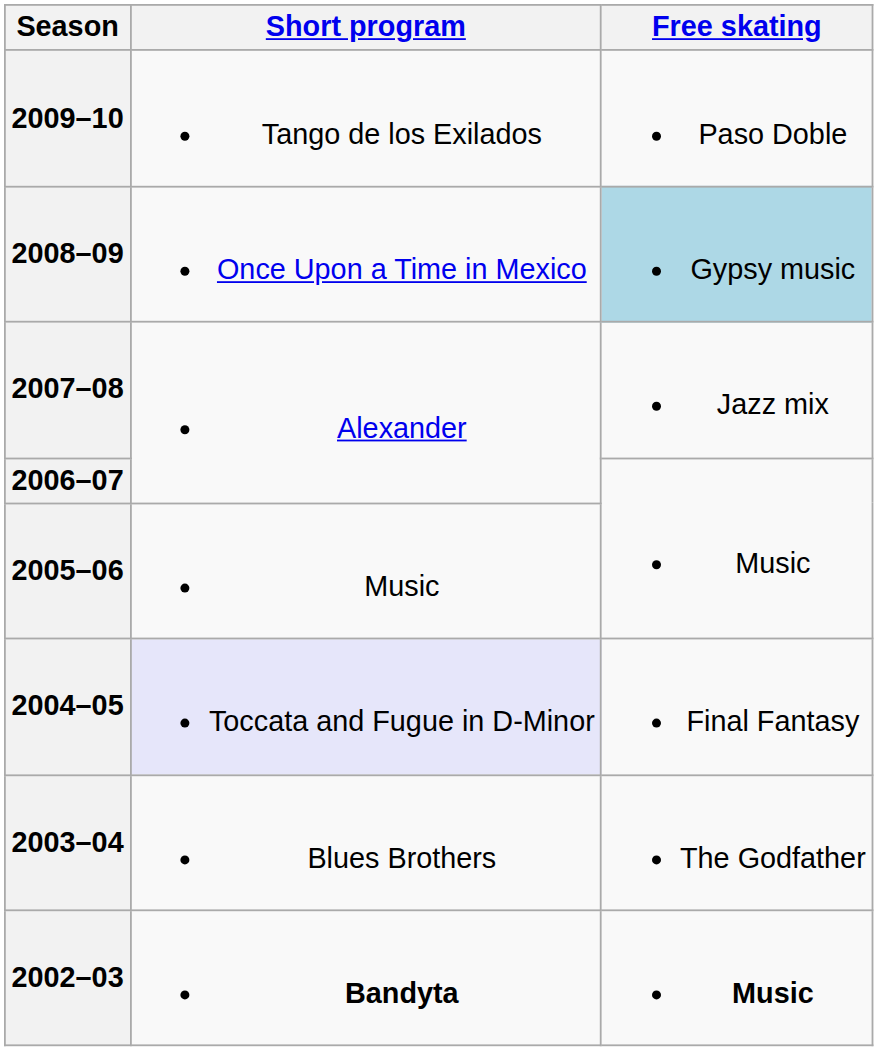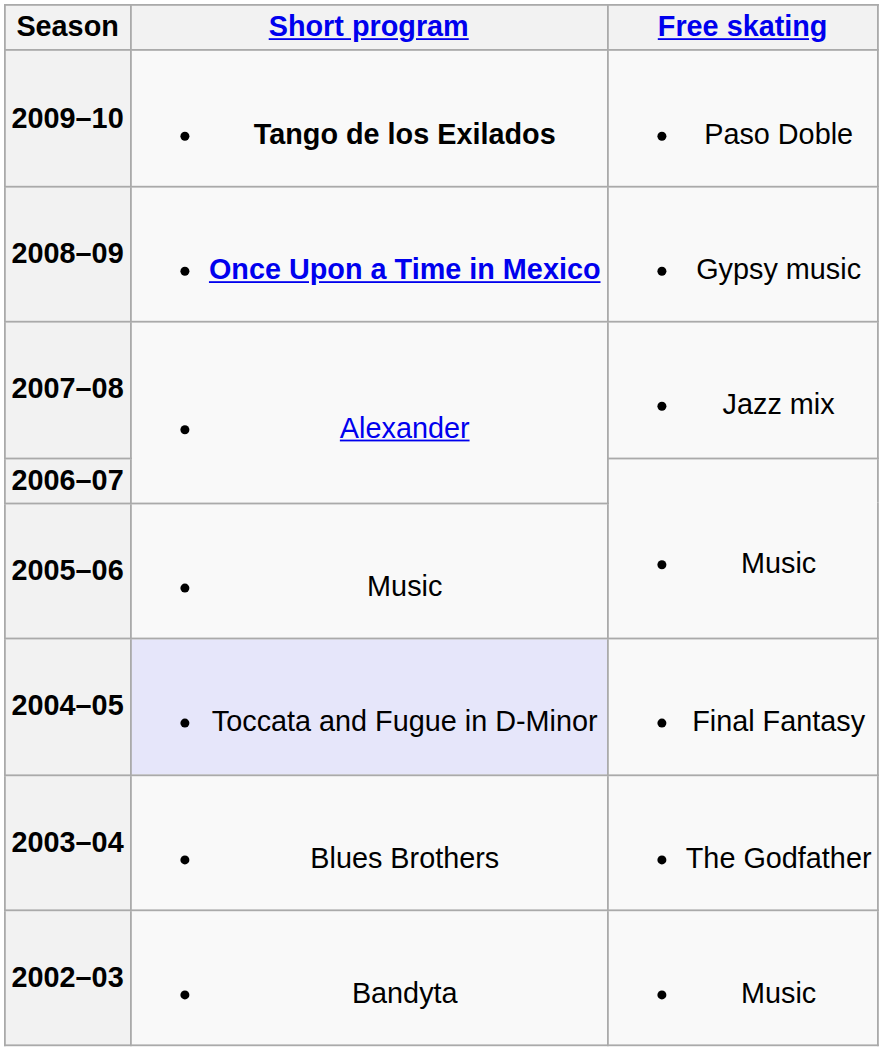(366, 135) normal -> (369, 135) bold
(366, 270) normal -> (369, 270) bold
(737, 270) lightblue background -> (743, 270) no background
(366, 994) bold -> (369, 994) normal
(737, 994) bold -> (743, 994) normal
